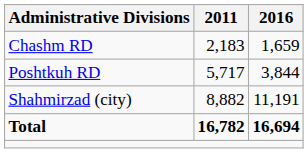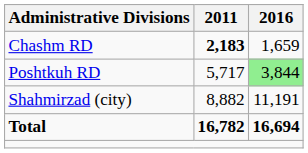(225, 45) normal -> (225, 45) bold
(280, 72) no background -> (280, 72) lightgreen background
